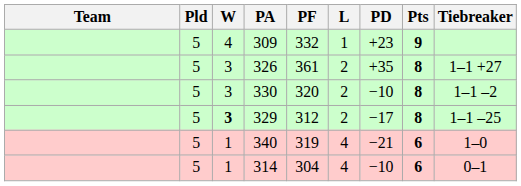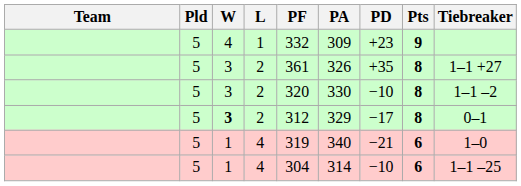columns swapped: (344, 17) <-> (265, 17)
(475, 117) 1–1 –25 -> (475, 117) 0–1
(475, 167) 0–1 -> (475, 167) 1–1 –25
